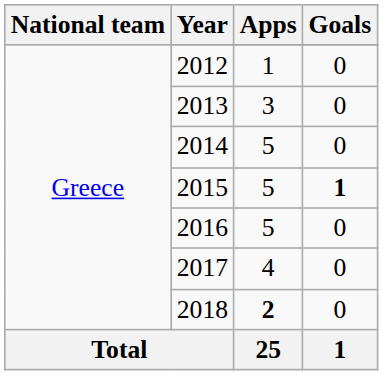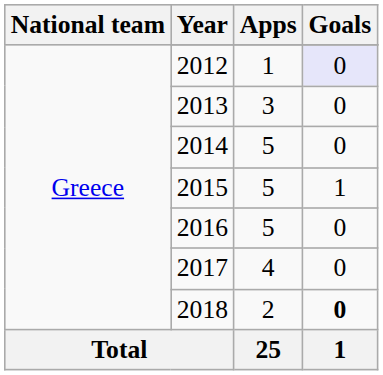(340, 65) no background -> (340, 65) lavender background
(340, 187) bold -> (340, 187) normal
(268, 308) bold -> (268, 308) normal
(340, 308) normal -> (340, 308) bold
